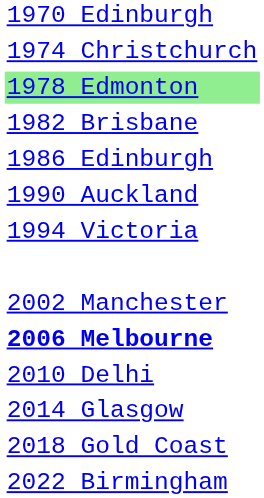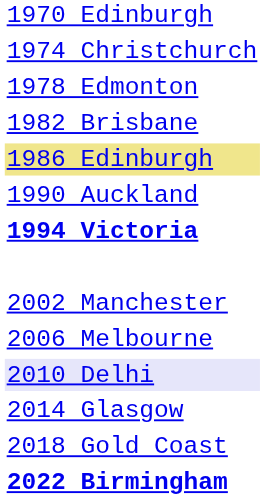(103, 88) lightgreen background -> (103, 88) no background
(110, 159) no background -> (110, 159) khaki background
(103, 231) normal -> (103, 231) bold
(110, 339) bold -> (110, 339) normal
(80, 375) no background -> (80, 375) lavender background
(117, 483) normal -> (117, 483) bold
